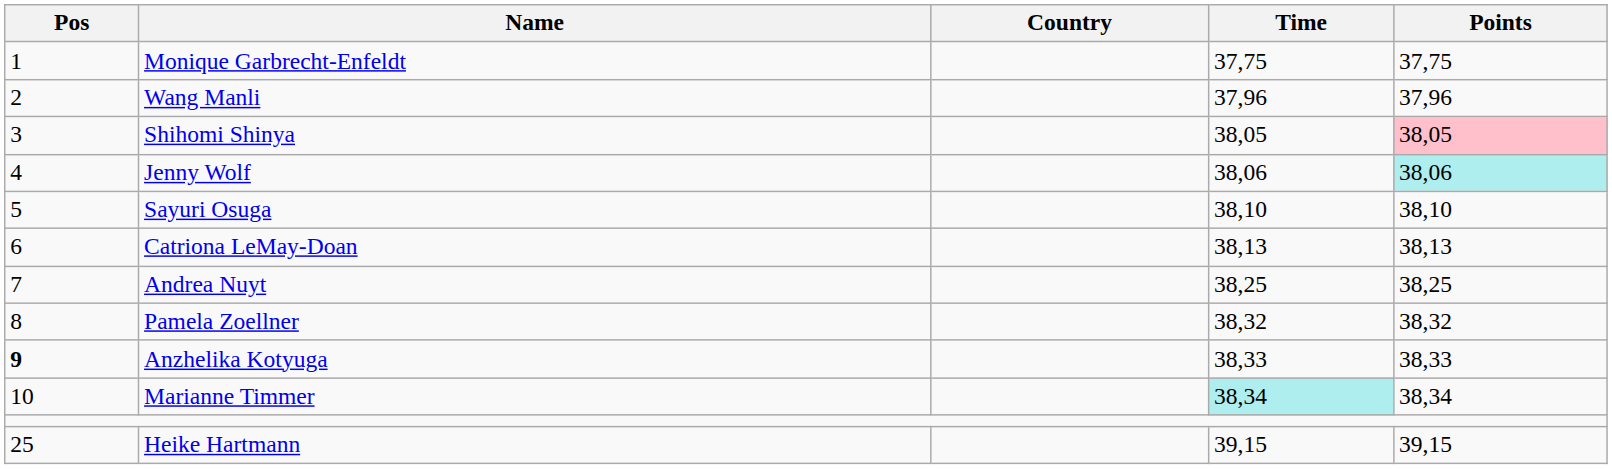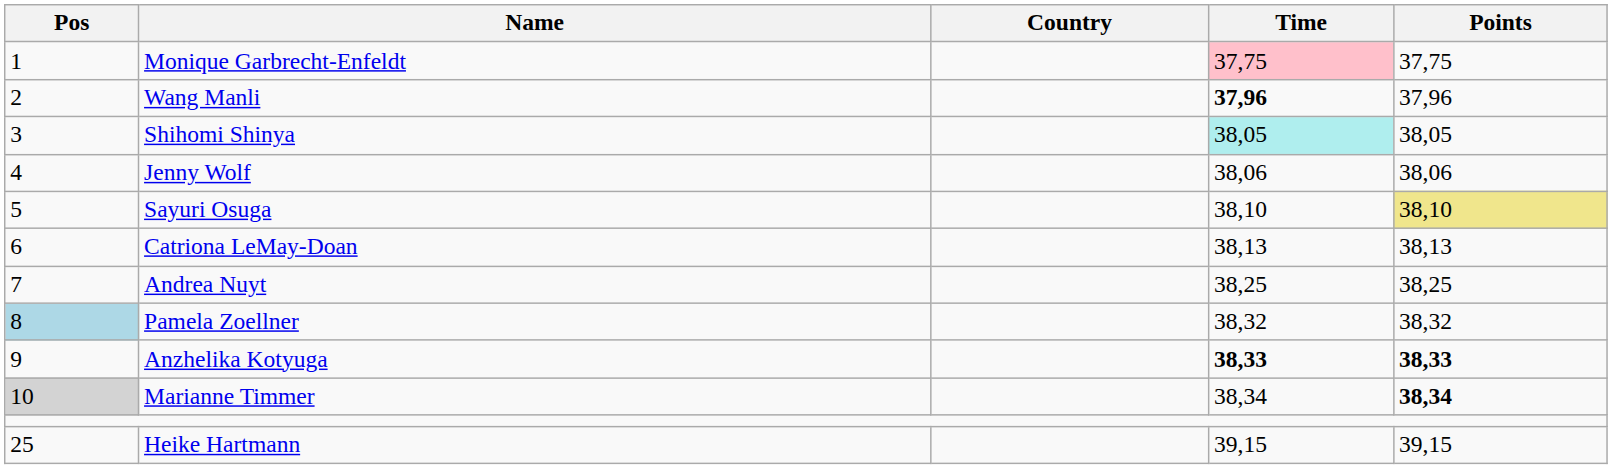(1240, 60) no background -> (1240, 60) pink background
(1240, 97) normal -> (1240, 97) bold
(1240, 135) no background -> (1240, 135) paleturquoise background
(1426, 135) pink background -> (1426, 135) no background
(1426, 172) paleturquoise background -> (1426, 172) no background
(1426, 209) no background -> (1426, 209) khaki background
(16, 321) no background -> (16, 321) lightblue background
(16, 358) bold -> (16, 358) normal
(1240, 358) normal -> (1240, 358) bold
(1426, 358) normal -> (1426, 358) bold
(22, 396) no background -> (22, 396) lightgrey background
(1240, 396) paleturquoise background -> (1240, 396) no background
(1426, 396) normal -> (1426, 396) bold
